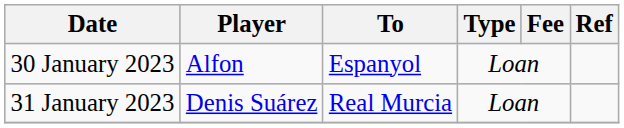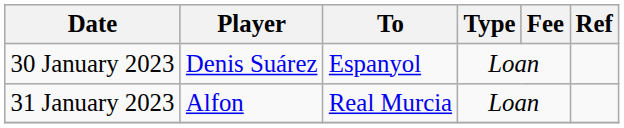(215, 63) Alfon -> (252, 63) Denis Suárez
(252, 102) Denis Suárez -> (215, 102) Alfon
